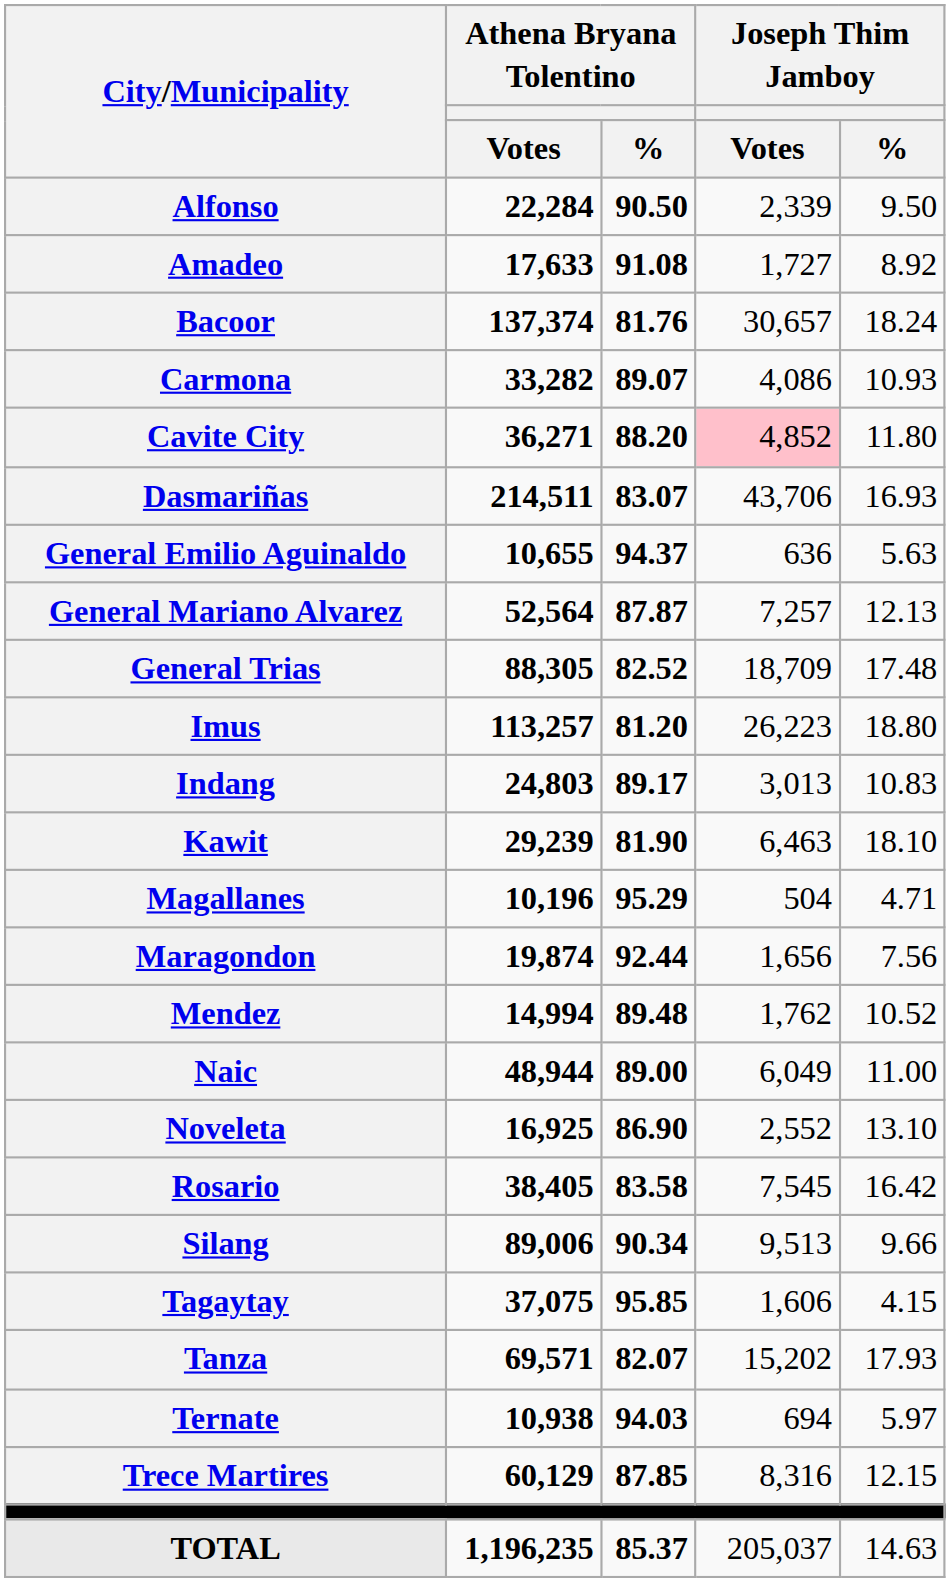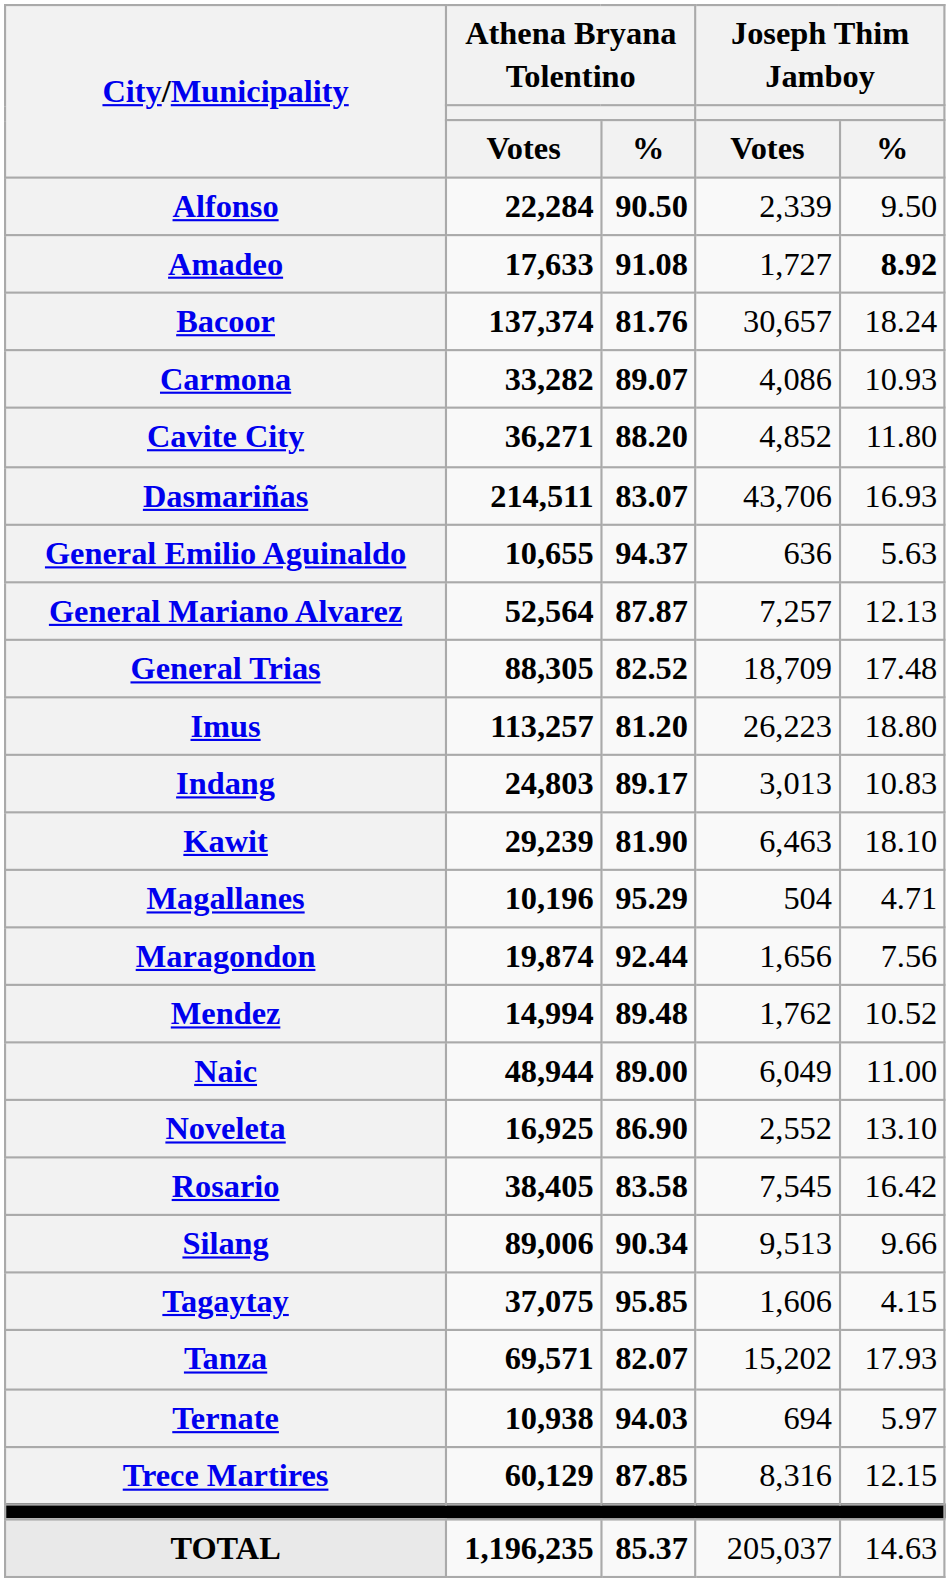(909, 264) normal -> (909, 264) bold
(796, 437) pink background -> (796, 437) no background
